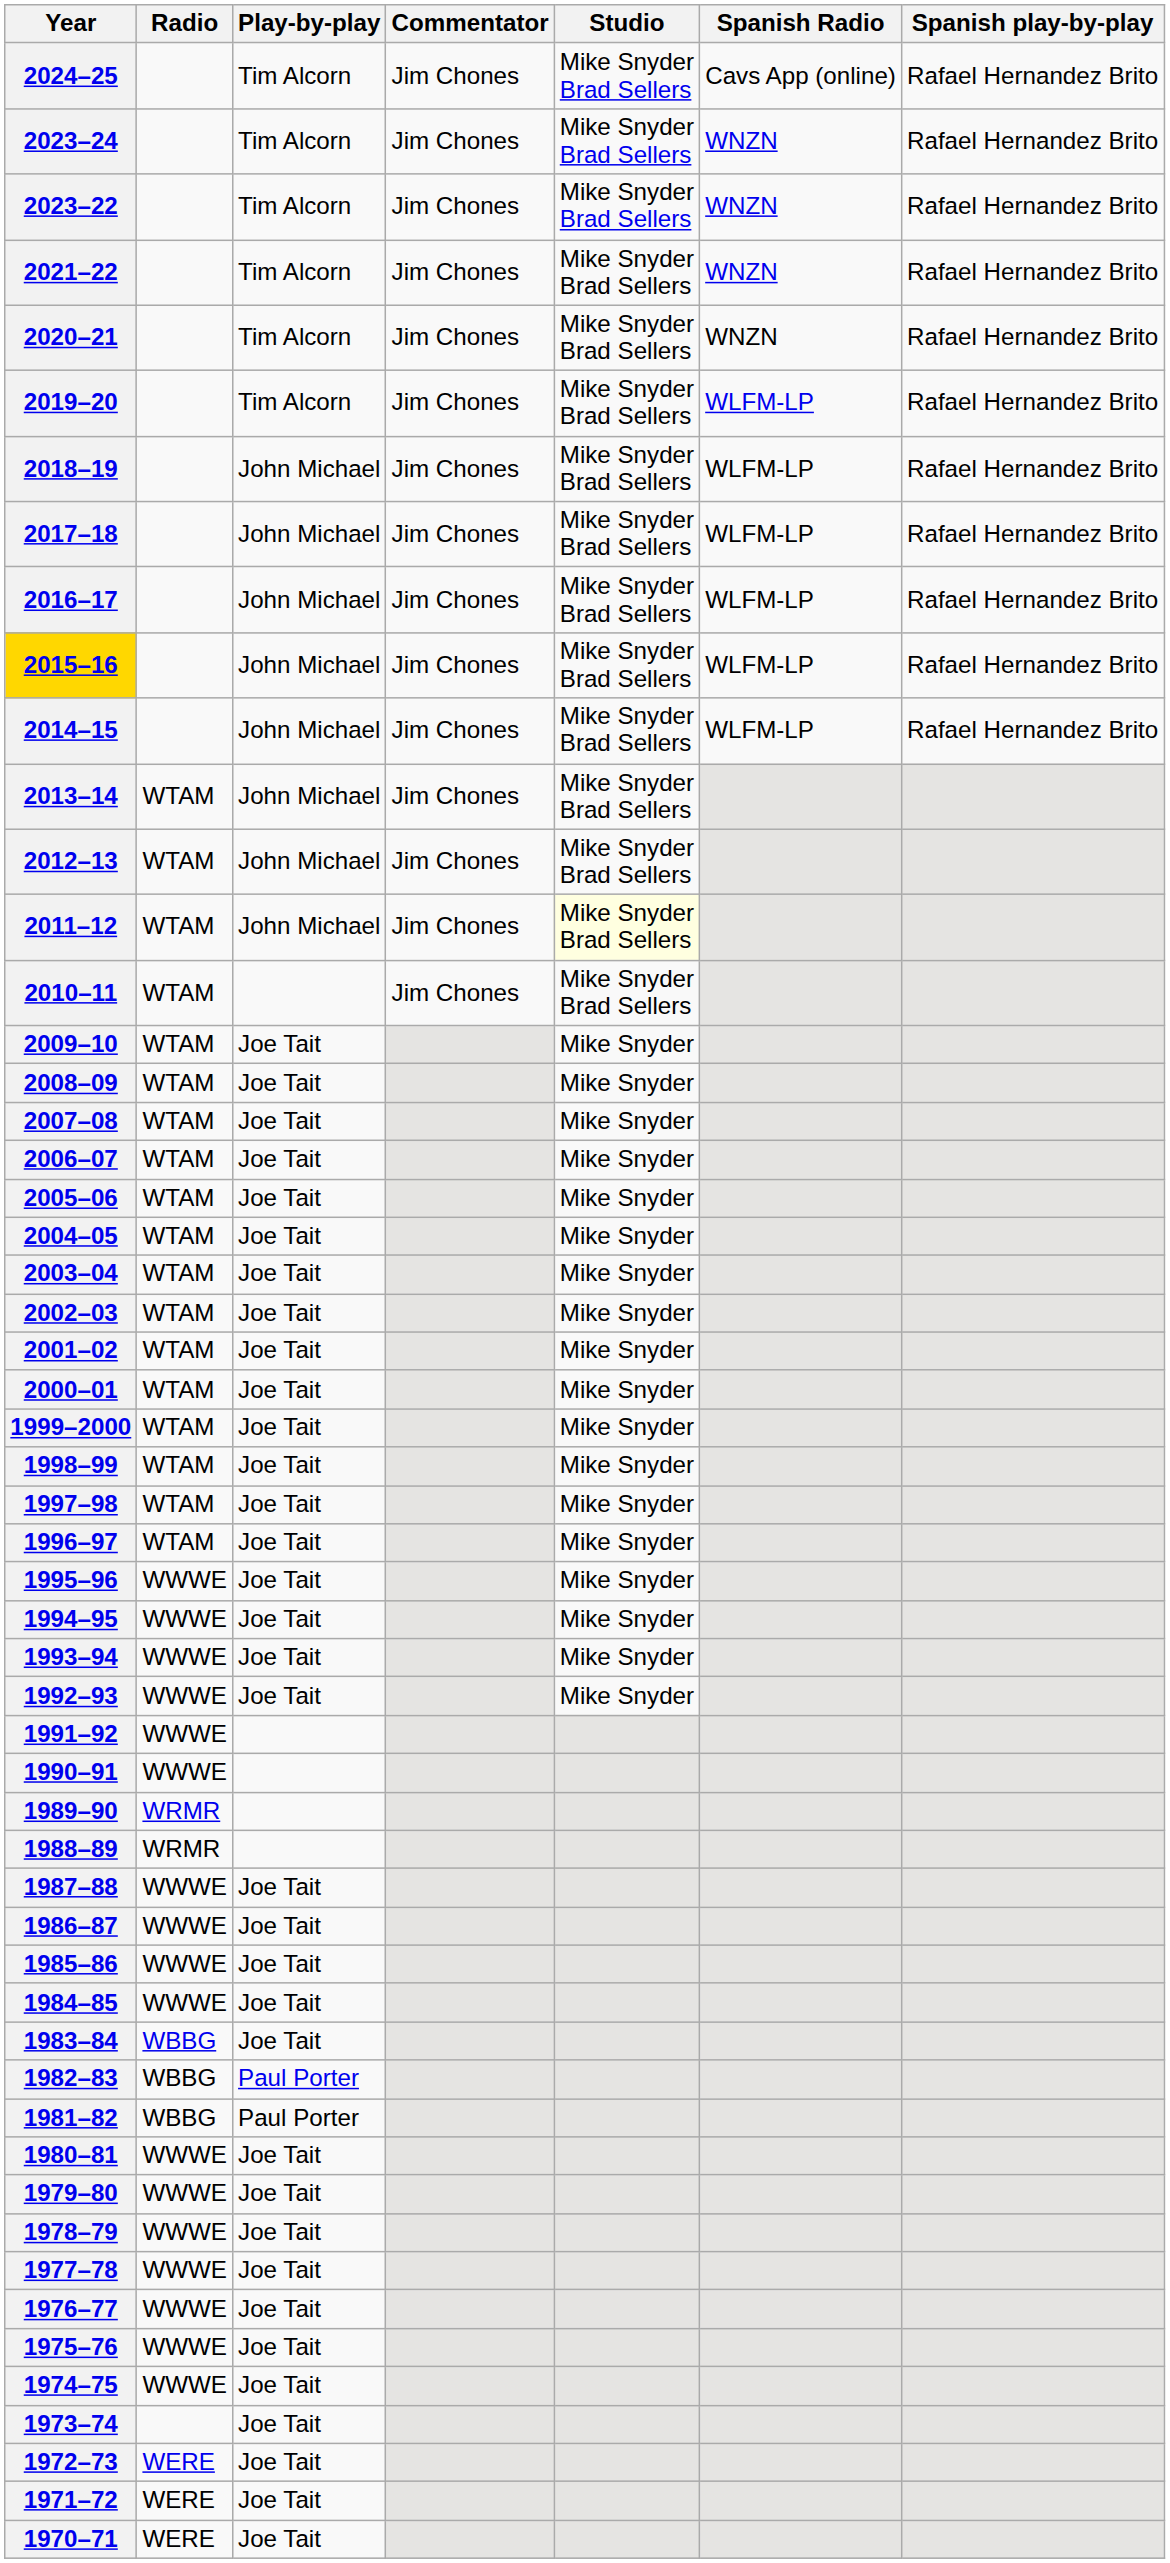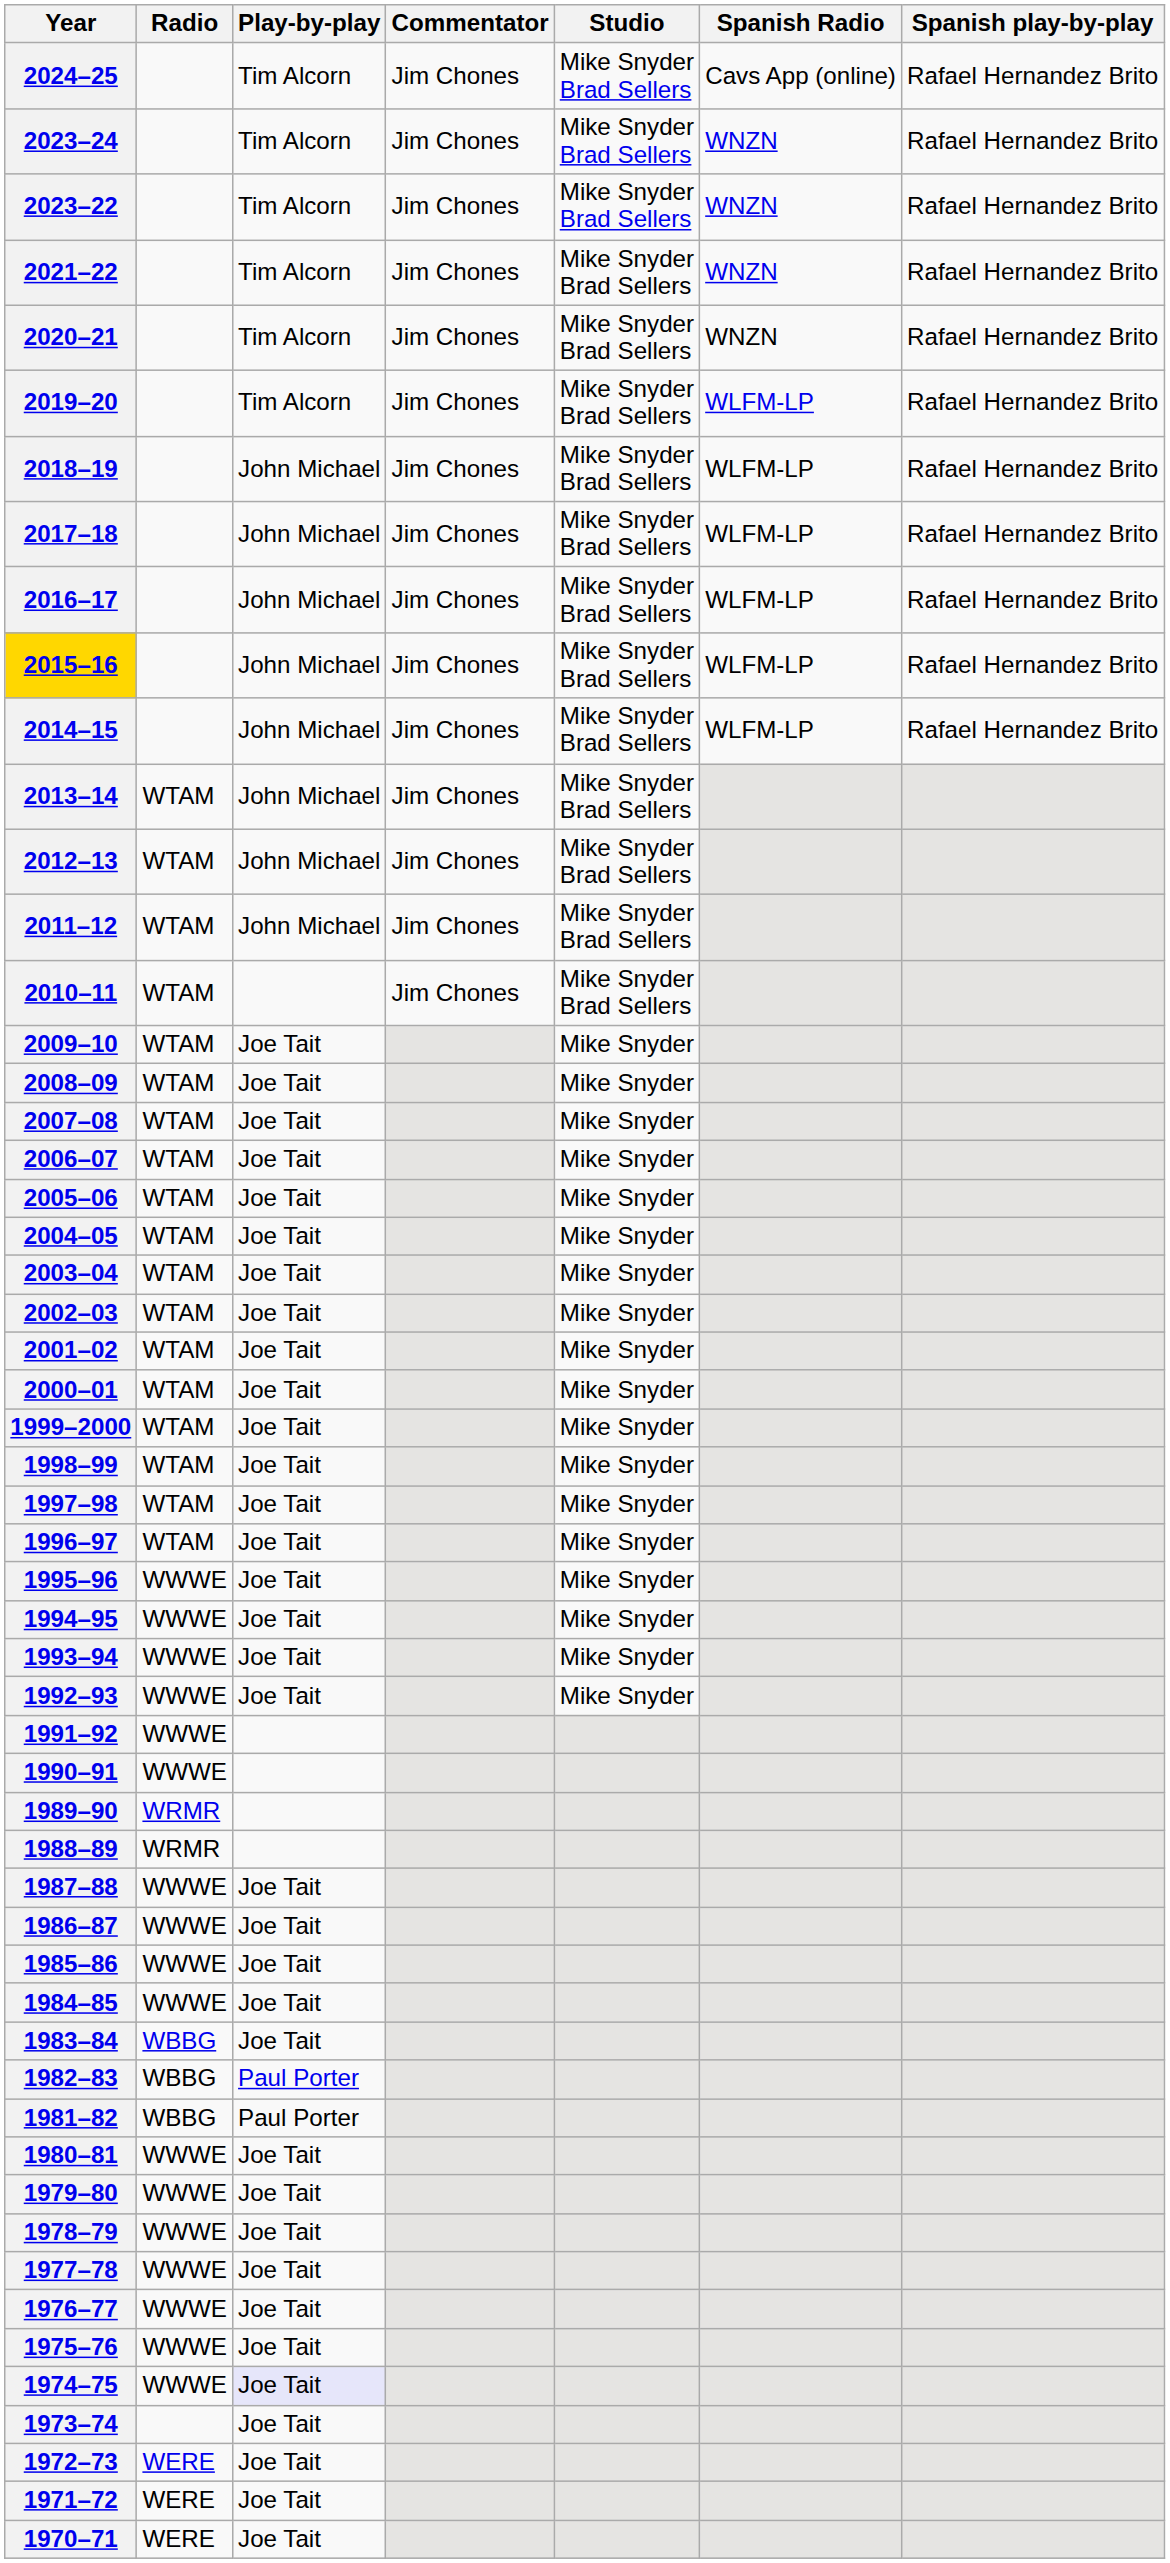(627, 927) lightyellow background -> (627, 927) no background
(279, 2385) no background -> (279, 2385) lavender background
